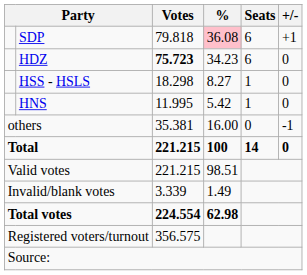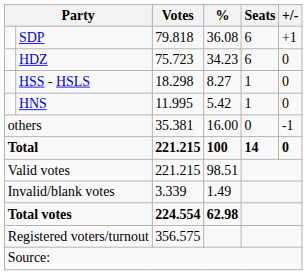(222, 37) pink background -> (222, 37) no background
(174, 59) bold -> (174, 59) normal
